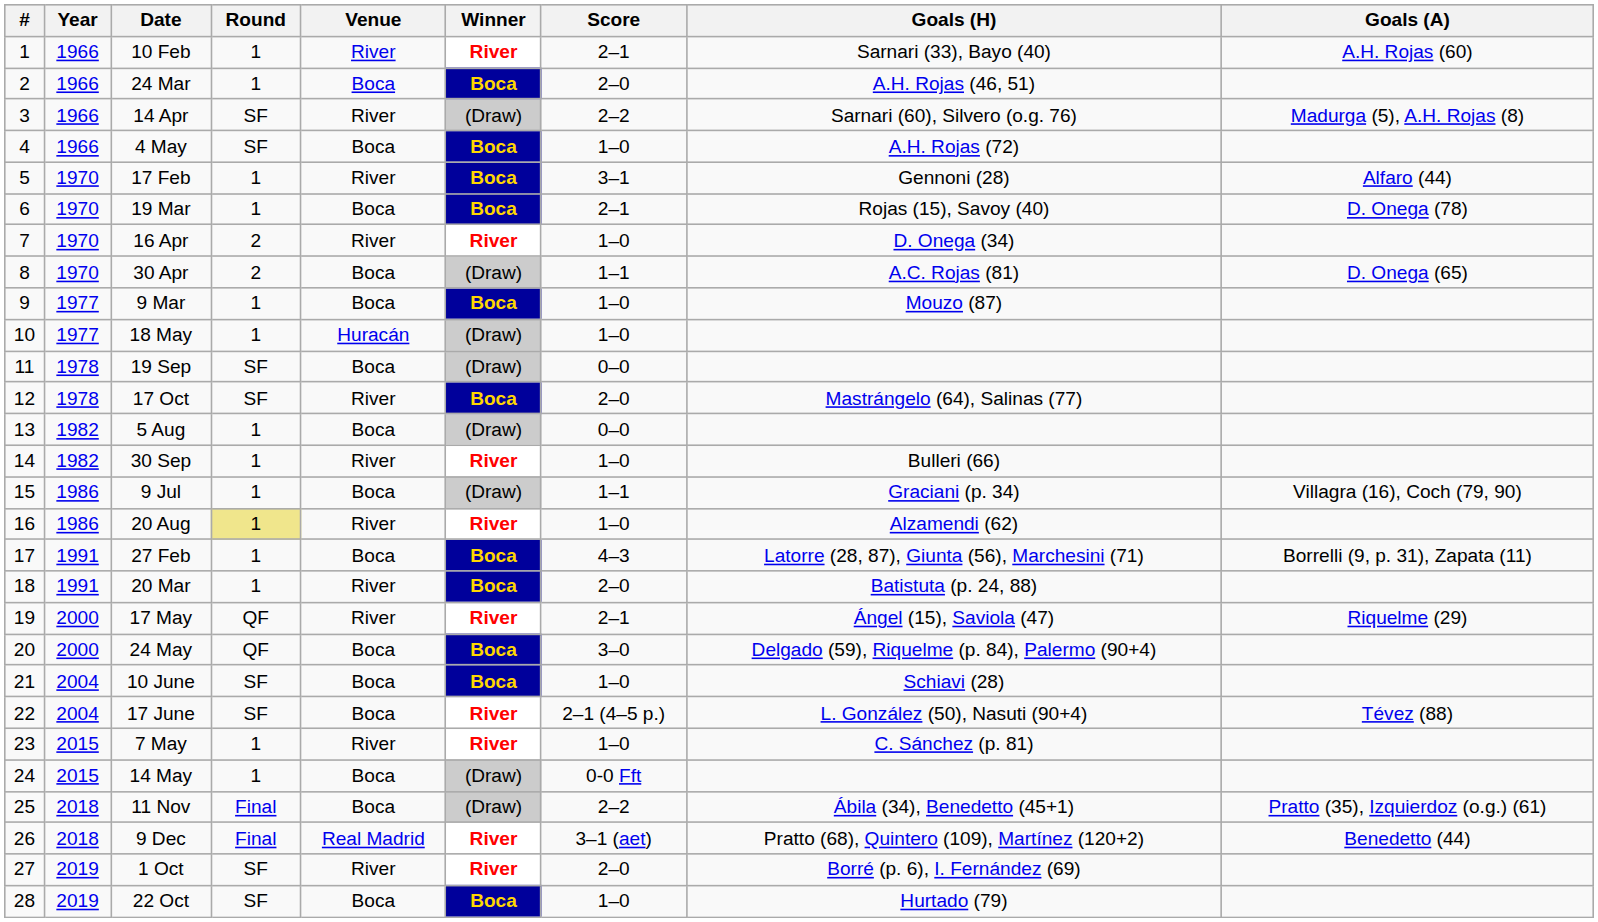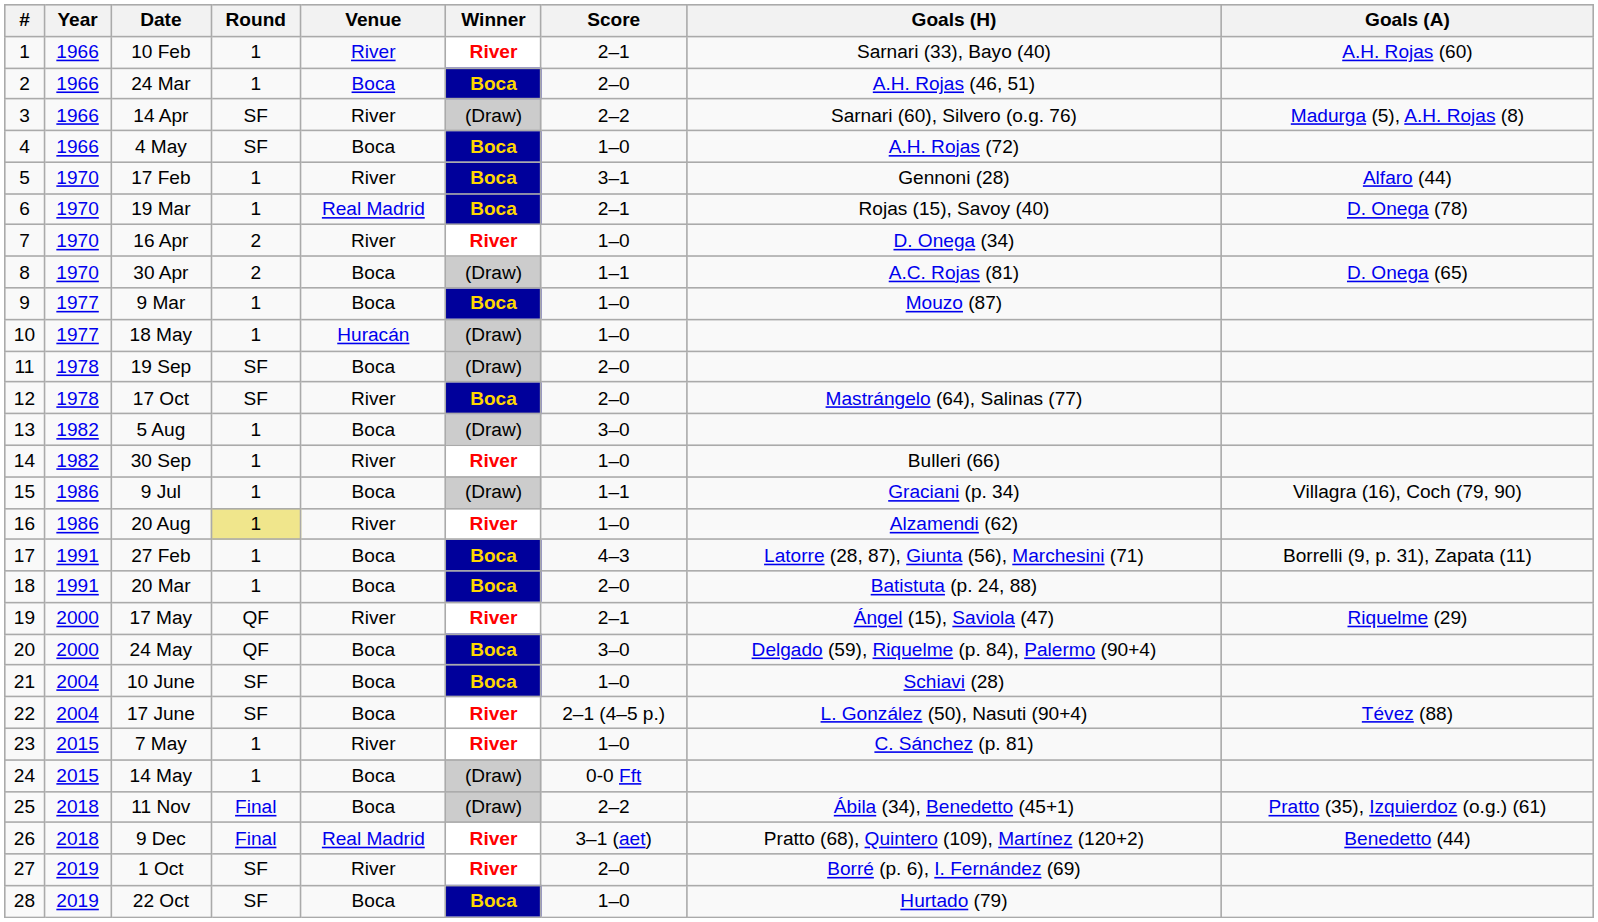(373, 209) Boca -> (373, 209) Real Madrid
(614, 366) 0–0 -> (614, 366) 2–0
(614, 429) 0–0 -> (614, 429) 3–0
(373, 587) River -> (373, 587) Boca
